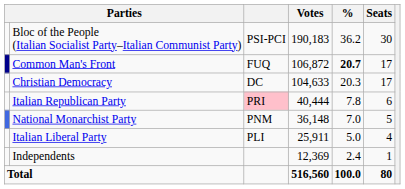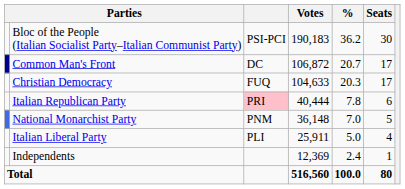(259, 63) FUQ -> (255, 63) DC
(351, 63) bold -> (351, 63) normal
(255, 82) DC -> (259, 82) FUQ
